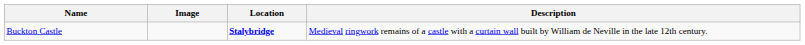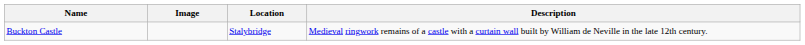(252, 31) bold -> (250, 31) normal
